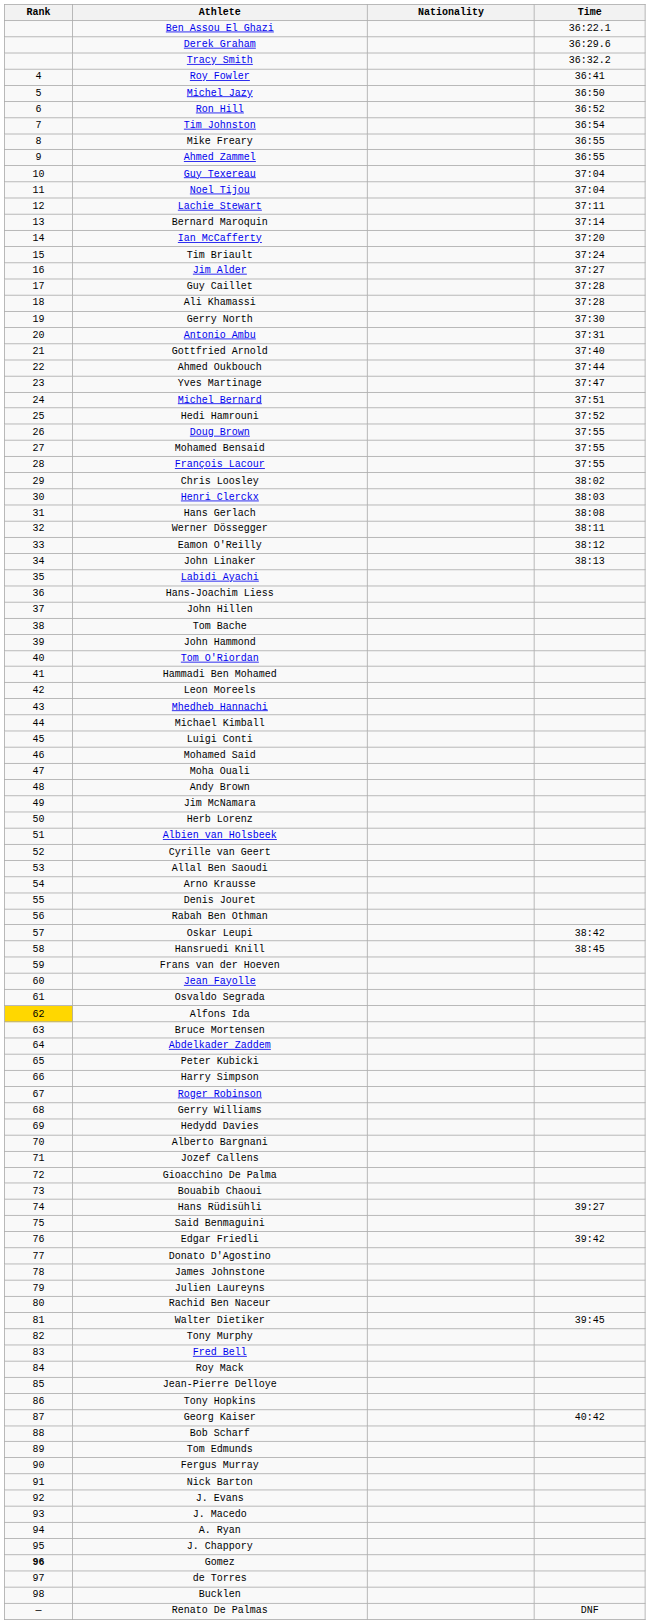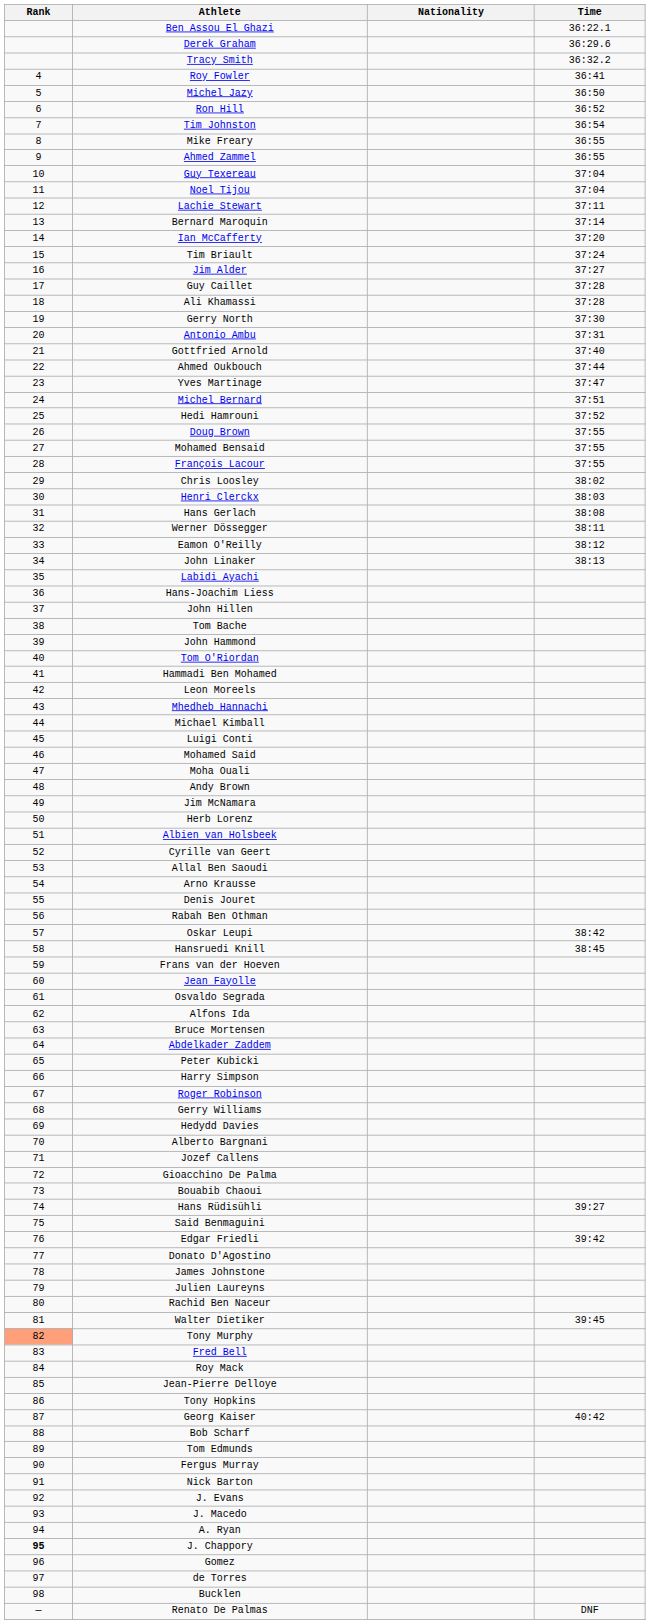(38, 1014) gold background -> (38, 1014) no background
(38, 1337) no background -> (38, 1337) lightsalmon background
(38, 1547) normal -> (38, 1547) bold
(38, 1563) bold -> (38, 1563) normal
